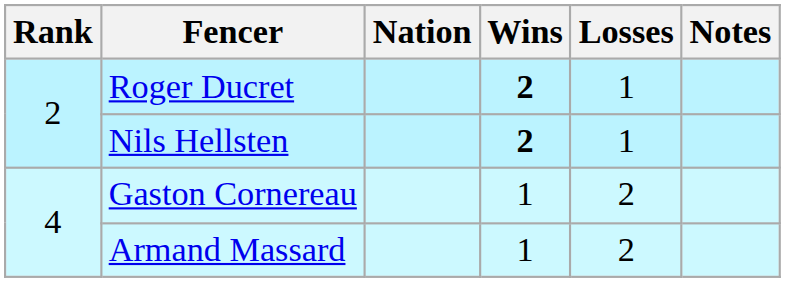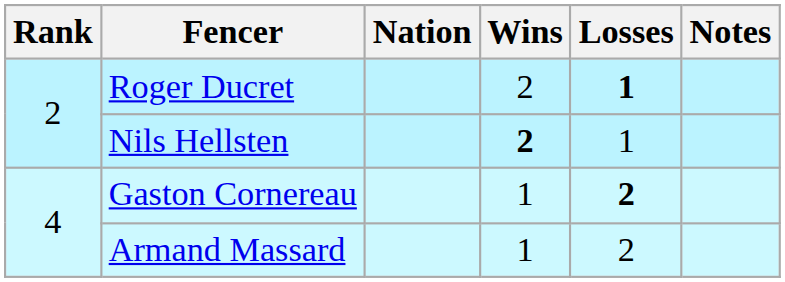(525, 85) bold -> (525, 85) normal
(626, 85) normal -> (626, 85) bold
(626, 194) normal -> (626, 194) bold
